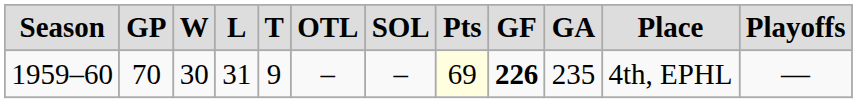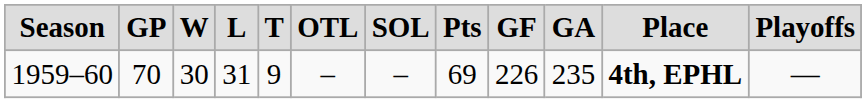(462, 73) lightyellow background -> (462, 73) no background
(517, 73) bold -> (517, 73) normal
(670, 73) normal -> (675, 73) bold
